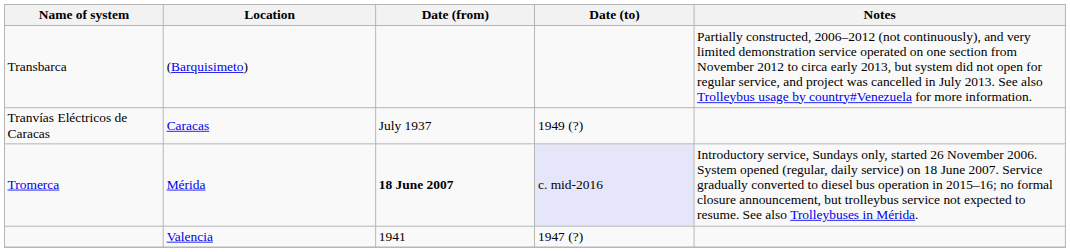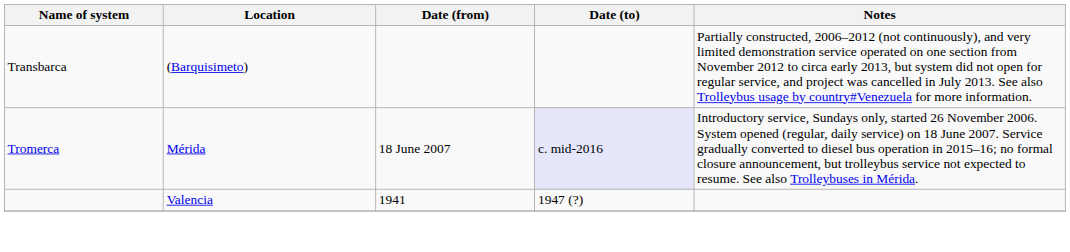- row: (67, 125)
(416, 184) bold -> (415, 148) normal
